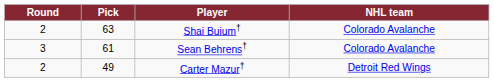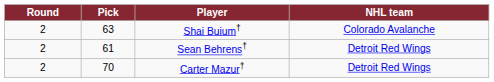(43, 49) 3 -> (43, 49) 2
(389, 49) Colorado Avalanche -> (389, 49) Detroit Red Wings
(108, 68) 49 -> (108, 68) 70
